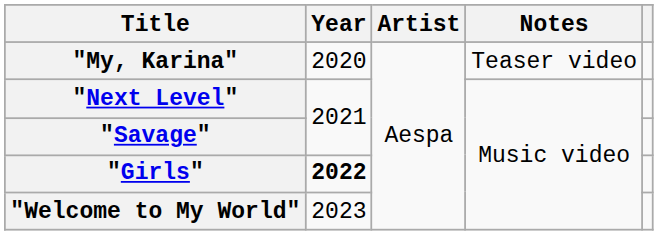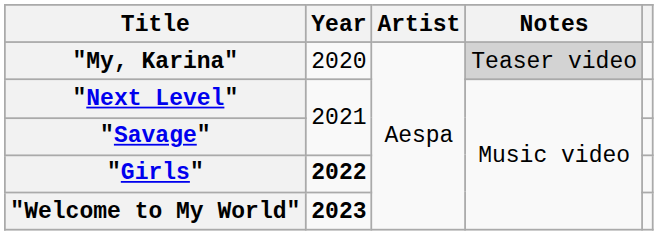(554, 61) no background -> (554, 61) lightgrey background
(339, 211) normal -> (339, 211) bold
